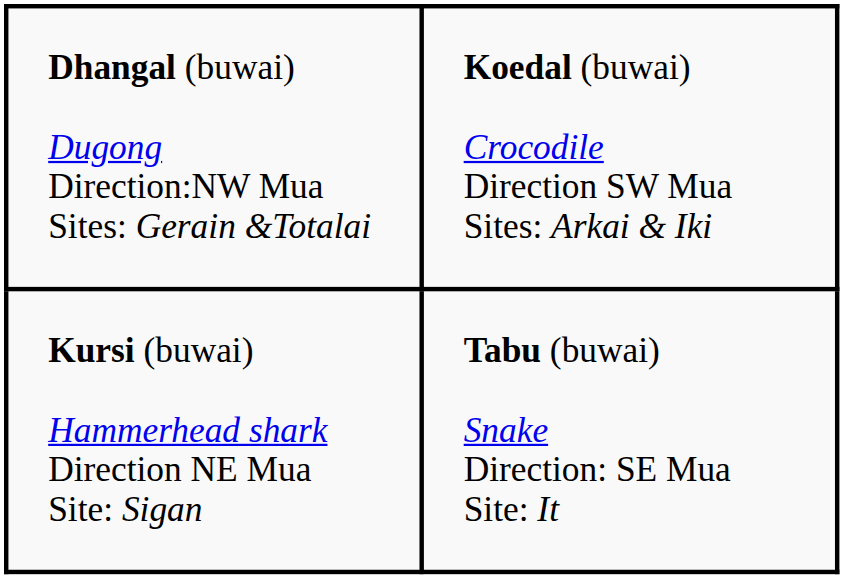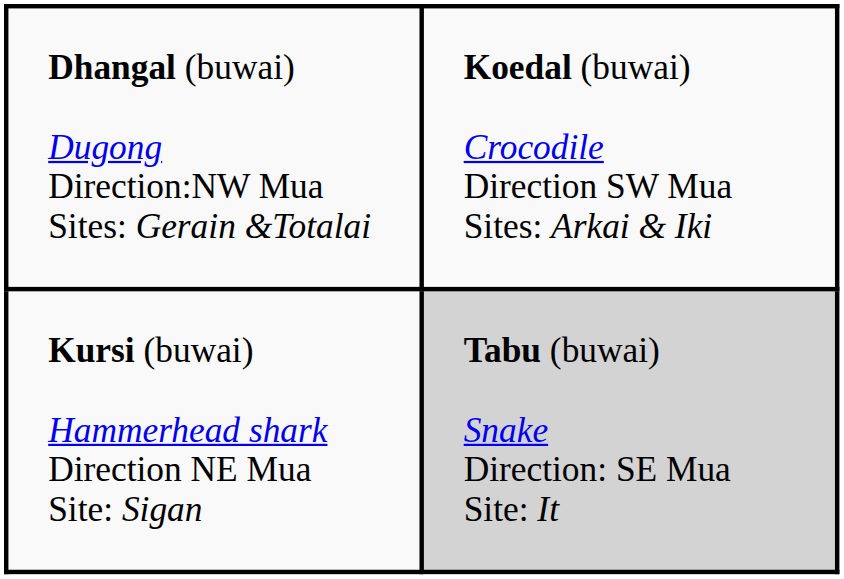(597, 429) no background -> (597, 429) lightgrey background
